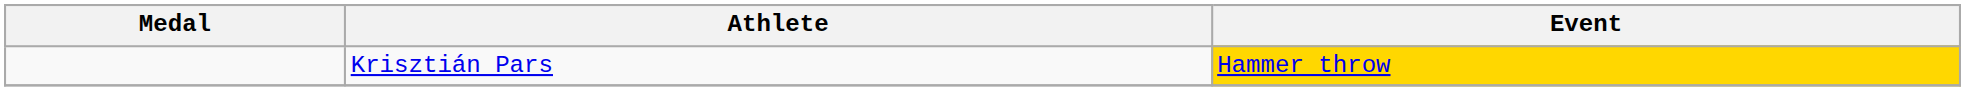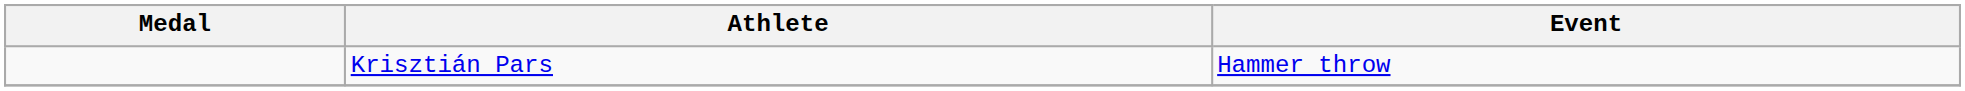(1304, 65) gold background -> (1304, 65) no background
